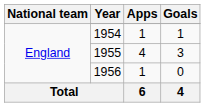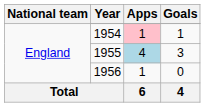(142, 33) no background -> (142, 33) pink background
(142, 53) no background -> (142, 53) lightblue background
